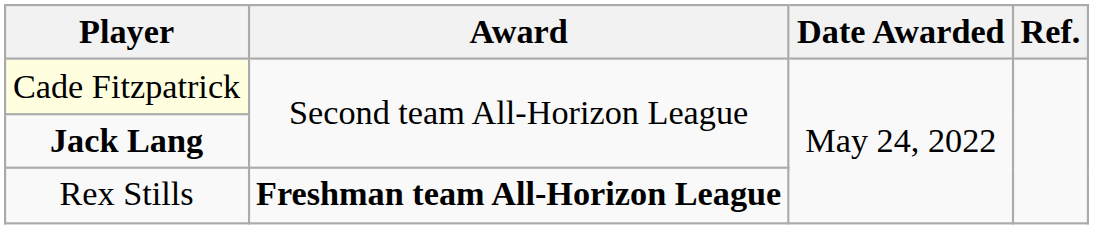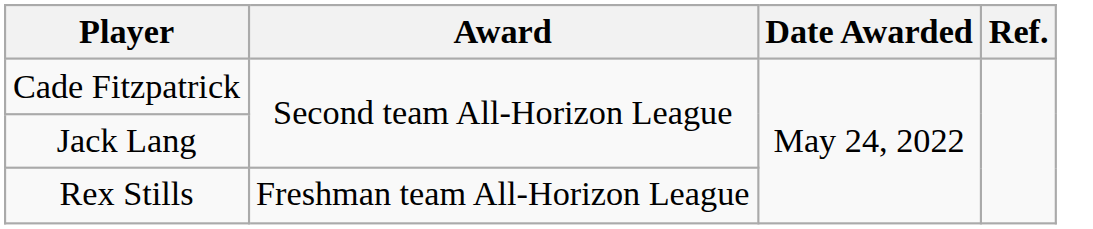(127, 85) lightyellow background -> (127, 85) no background
(127, 140) bold -> (127, 140) normal
(519, 194) bold -> (503, 194) normal
